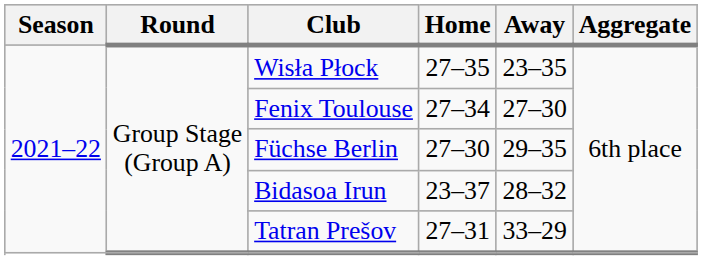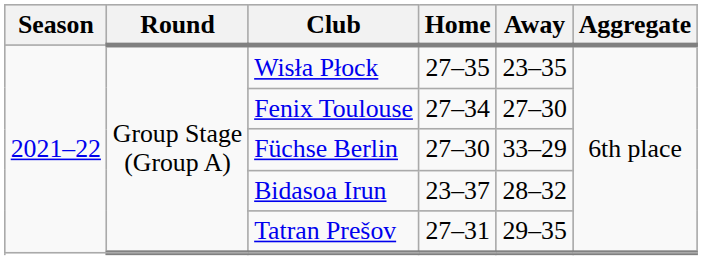(535, 149) 29–35 -> (535, 149) 33–29
(535, 230) 33–29 -> (535, 230) 29–35
